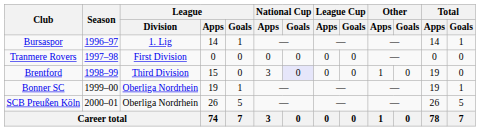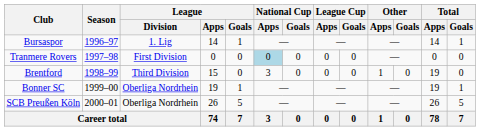(268, 57) no background -> (268, 57) lightblue background
(298, 73) lavender background -> (298, 73) no background
